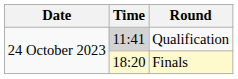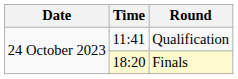(129, 39) lightgrey background -> (129, 39) no background
